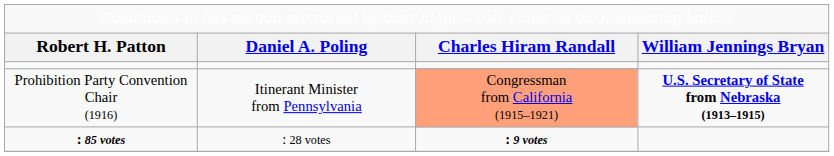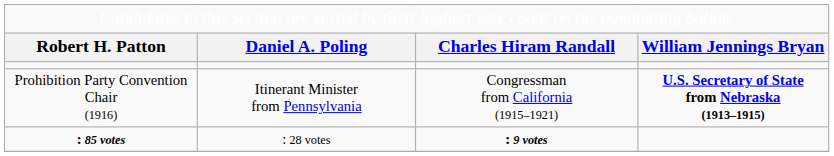(526, 98) lightsalmon background -> (526, 98) no background
